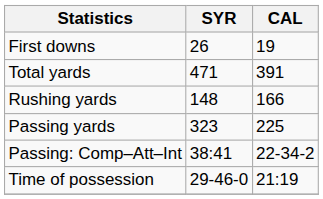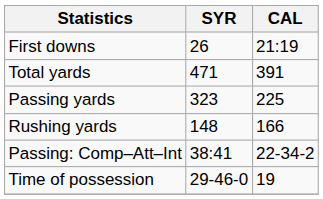(265, 45) 19 -> (277, 45) 21:19
rows swapped: (63, 99) <-> (62, 126)
(277, 180) 21:19 -> (265, 180) 19
